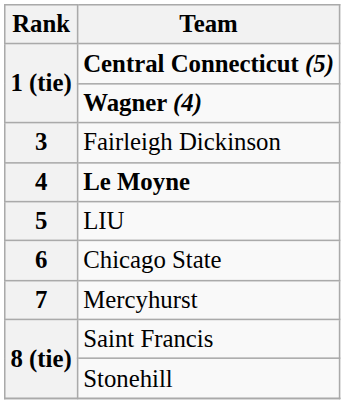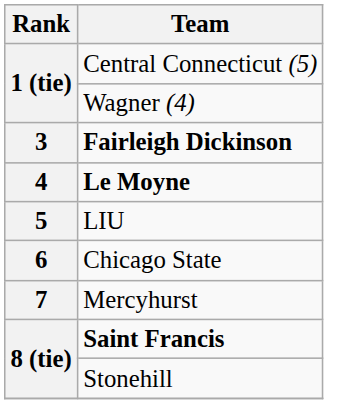(209, 63) bold -> (200, 63) normal
(143, 102) bold -> (139, 102) normal
(182, 142) normal -> (188, 142) bold
(148, 338) normal -> (154, 338) bold
